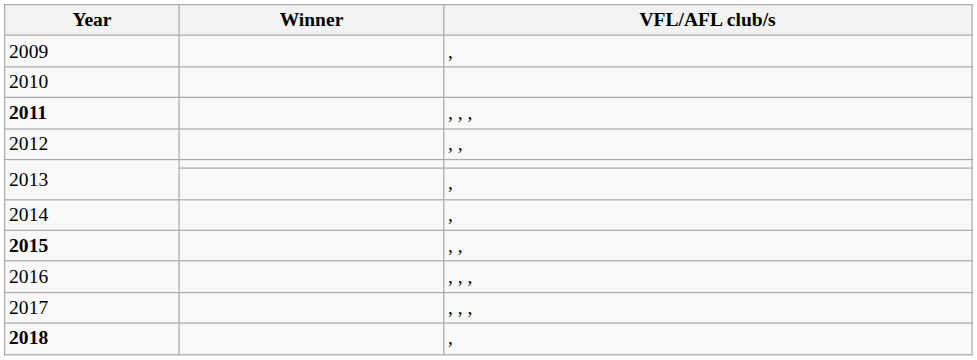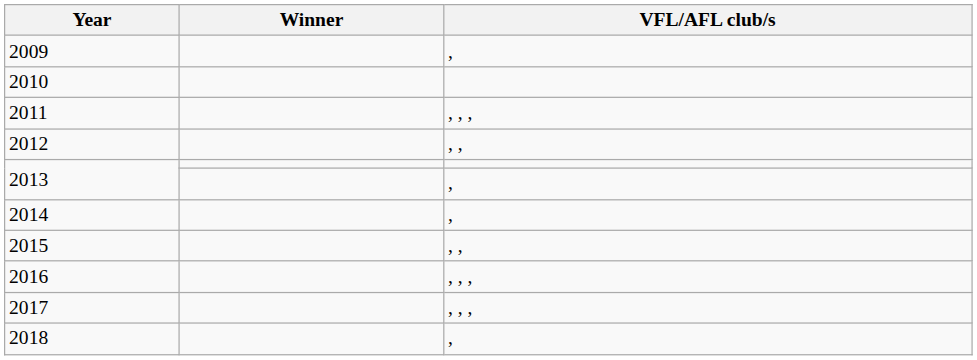(28, 112) bold -> (28, 112) normal
(29, 245) bold -> (29, 245) normal
(29, 338) bold -> (29, 338) normal
